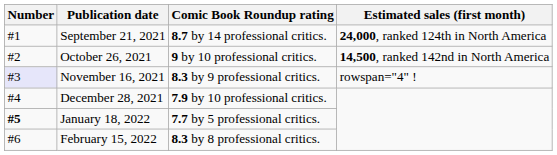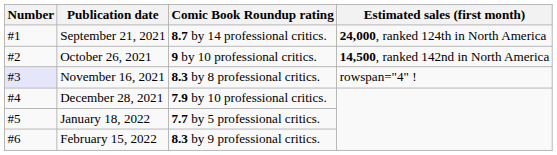(246, 77) 8.3 by 9 professional critics. -> (246, 77) 8.3 by 8 professional critics.
(14, 118) bold -> (14, 118) normal
(246, 139) 8.3 by 8 professional critics. -> (246, 139) 8.3 by 9 professional critics.
